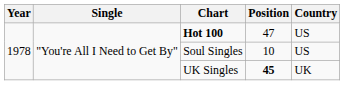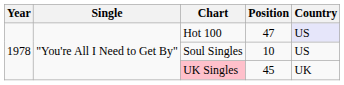(203, 32) bold -> (202, 32) normal
(302, 32) no background -> (302, 32) lavender background
(211, 70) no background -> (211, 70) pink background
(269, 70) bold -> (269, 70) normal
